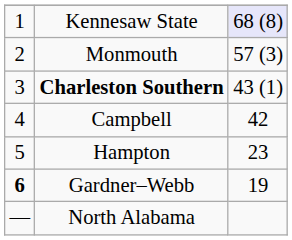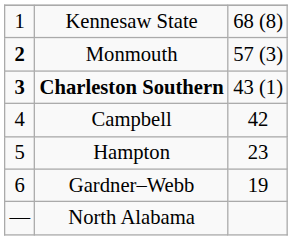(258, 21) lavender background -> (258, 21) no background
(20, 54) normal -> (20, 54) bold
(20, 86) normal -> (20, 86) bold
(20, 185) bold -> (20, 185) normal
